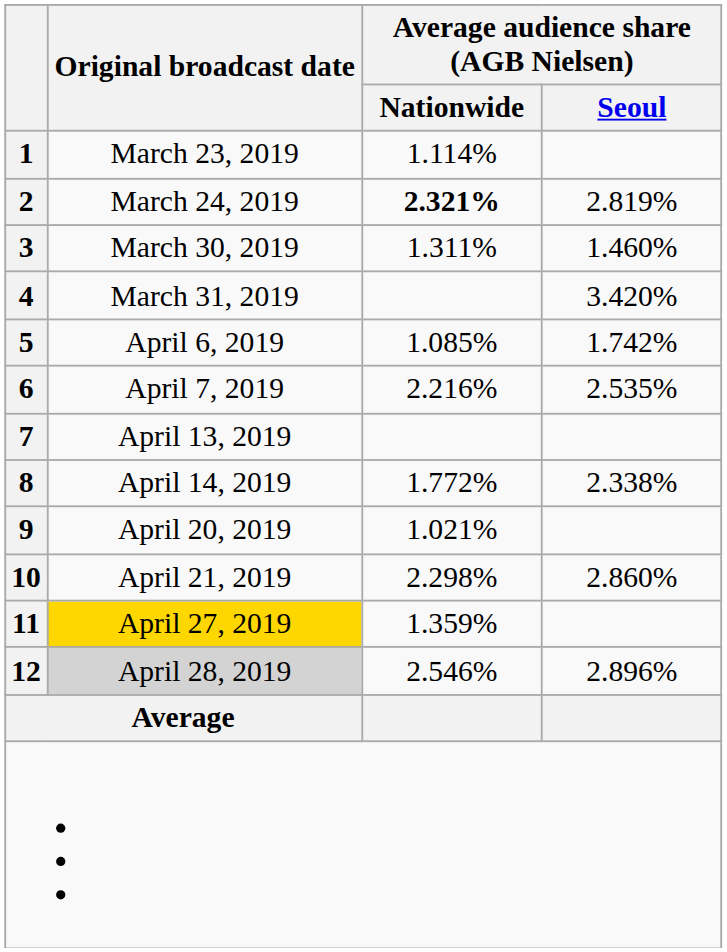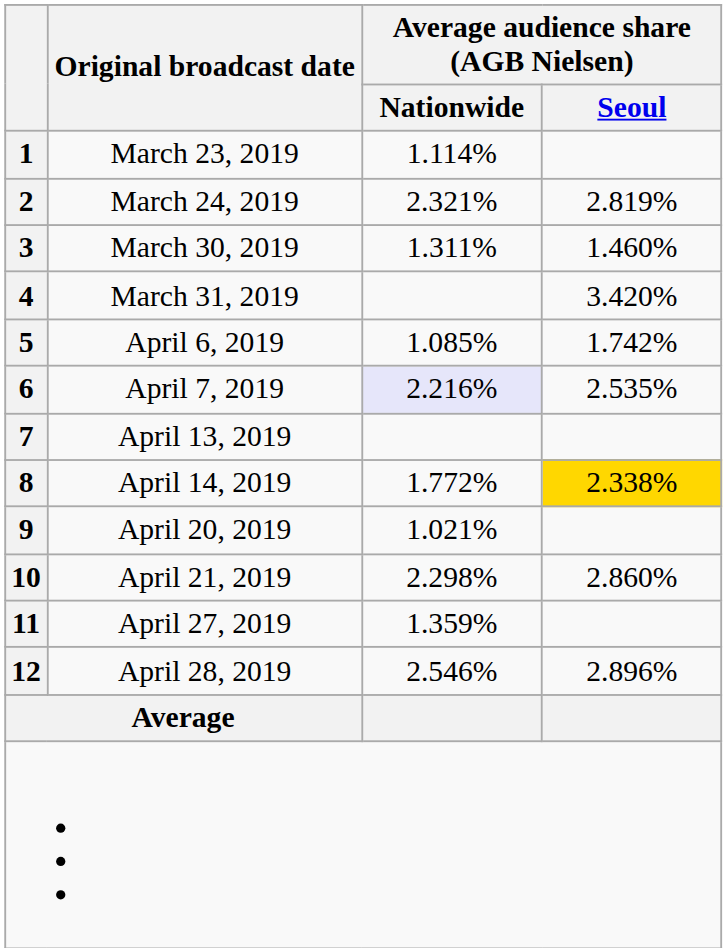(452, 201) bold -> (452, 201) normal
(452, 388) no background -> (452, 388) lavender background
(632, 482) no background -> (632, 482) gold background
(205, 623) gold background -> (205, 623) no background
(205, 670) lightgrey background -> (205, 670) no background
